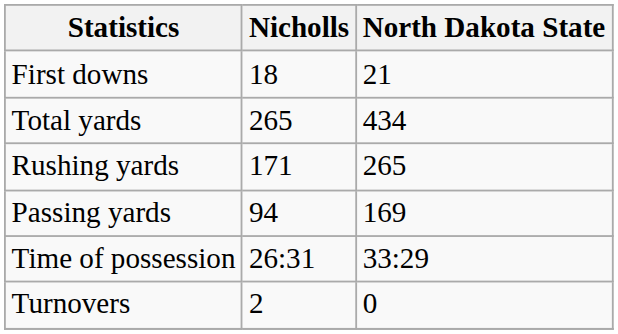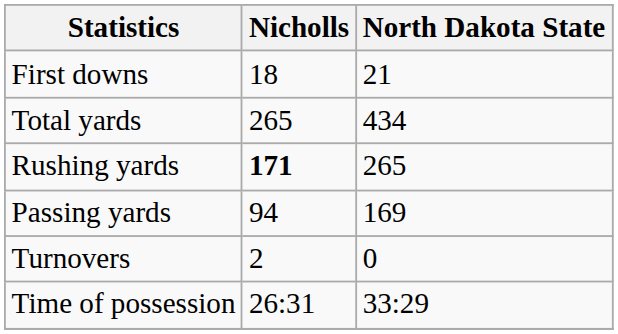(271, 166) normal -> (271, 166) bold
rows swapped: (71, 304) <-> (124, 258)
